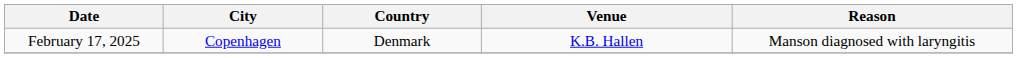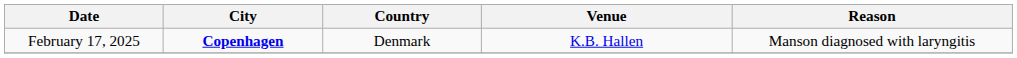(243, 40) normal -> (243, 40) bold
